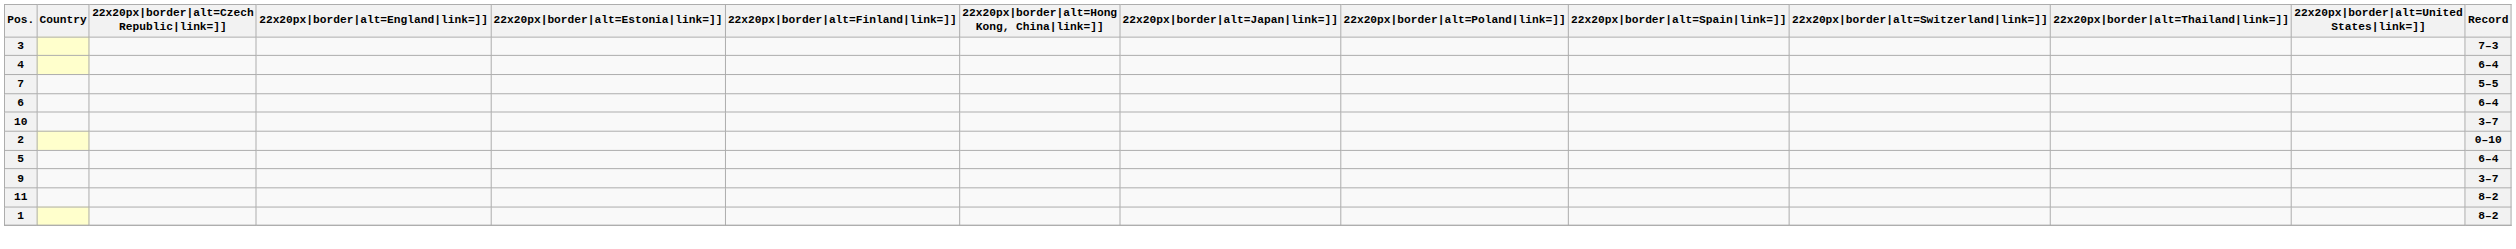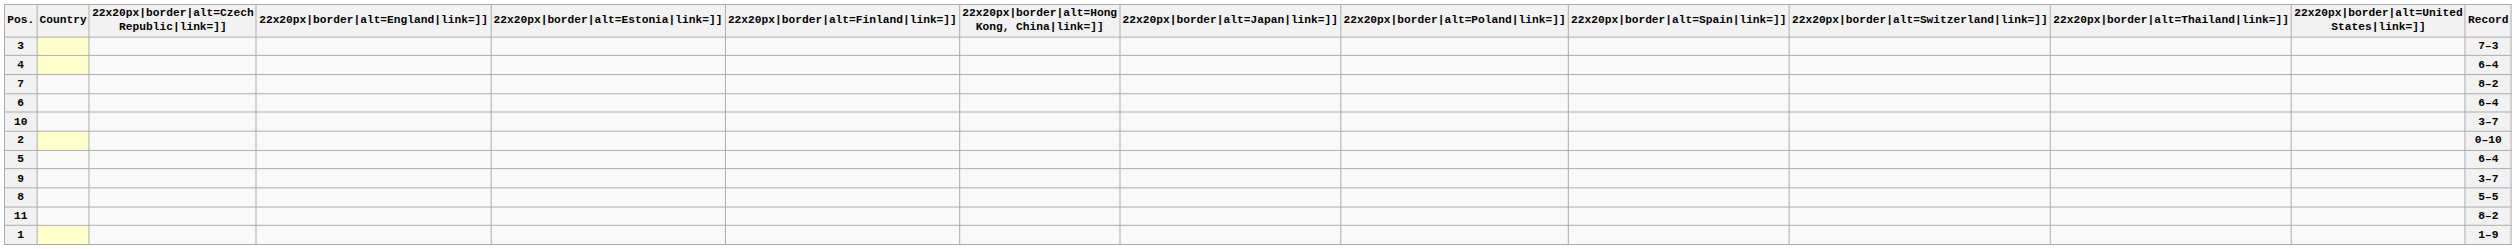(2488, 84) 5–5 -> (2488, 84) 8–2
+ row: (21, 197)
(2488, 216) 8–2 -> (2488, 235) 1–9
